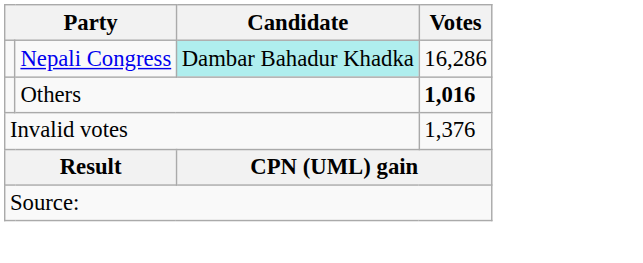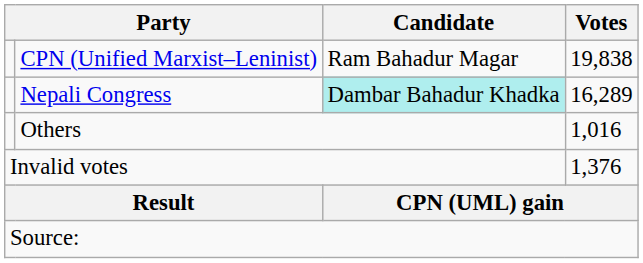+ row: (169, 58)
(456, 58) 16,286 -> (601, 94) 16,289
(450, 94) bold -> (596, 130) normal
